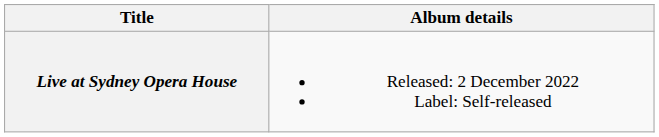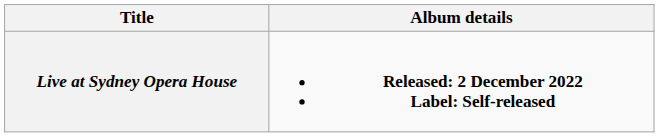(461, 91) normal -> (461, 91) bold
